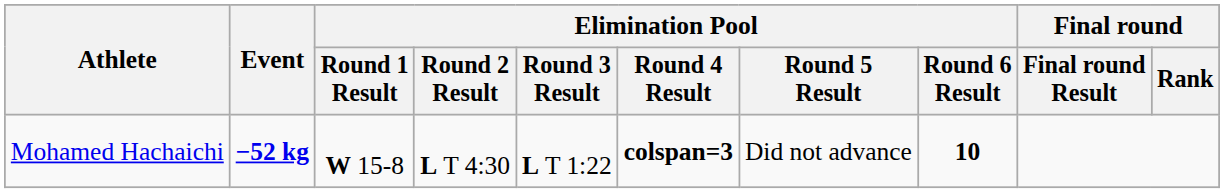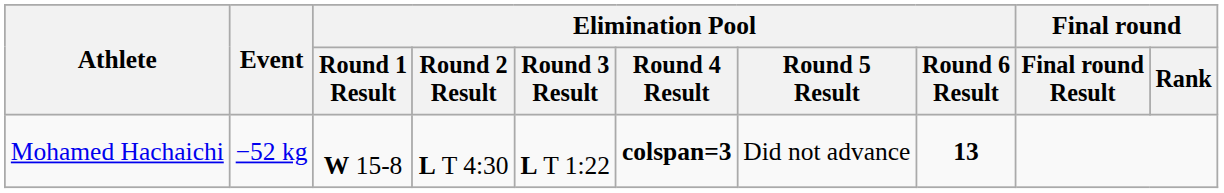(272, 151) bold -> (272, 151) normal
(968, 151) 10 -> (966, 151) 13
